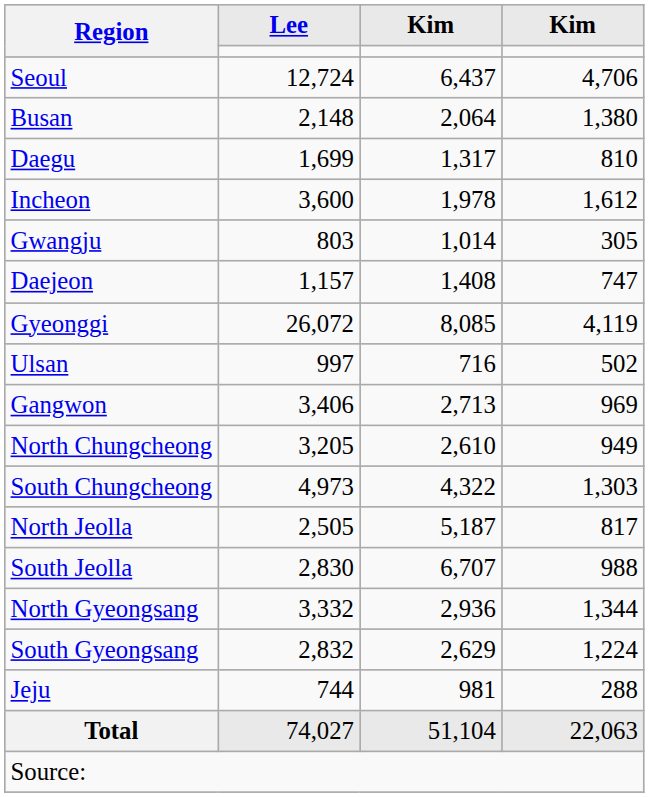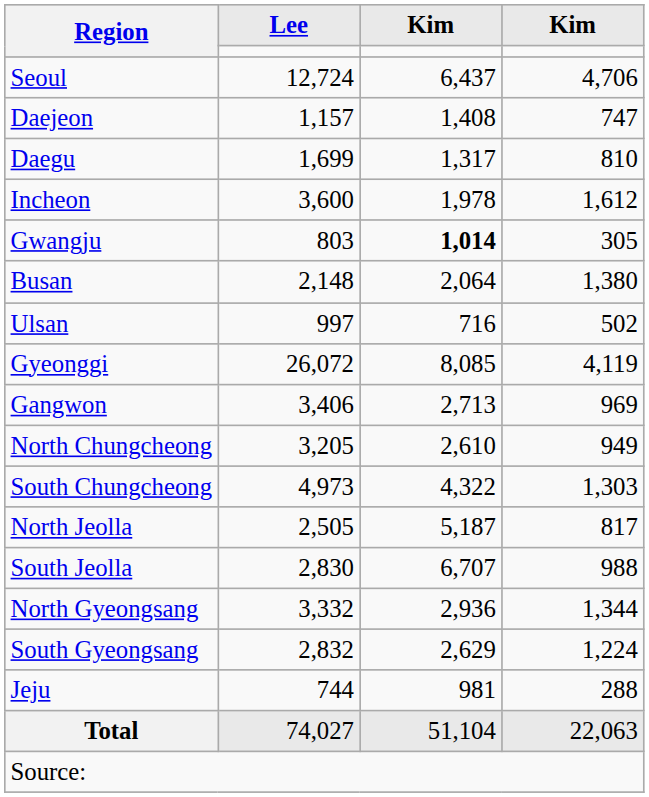rows swapped: (42, 118) <-> (52, 281)
(468, 240) normal -> (468, 240) bold
rows swapped: (39, 363) <-> (59, 322)
